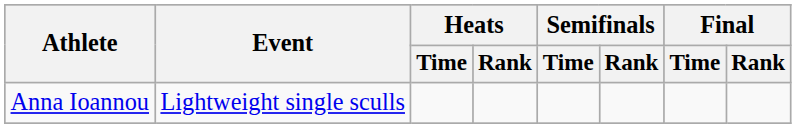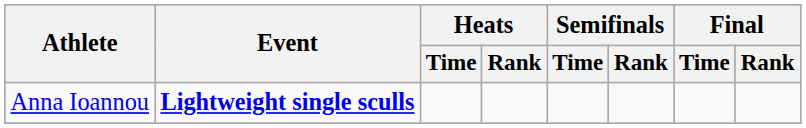(283, 103) normal -> (287, 103) bold
